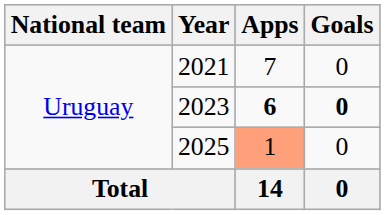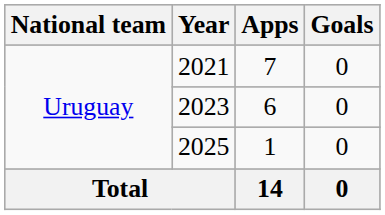(270, 106) bold -> (270, 106) normal
(342, 106) bold -> (342, 106) normal
(270, 147) lightsalmon background -> (270, 147) no background
